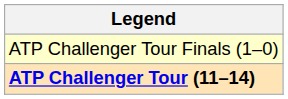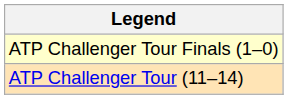(132, 78) bold -> (126, 78) normal
